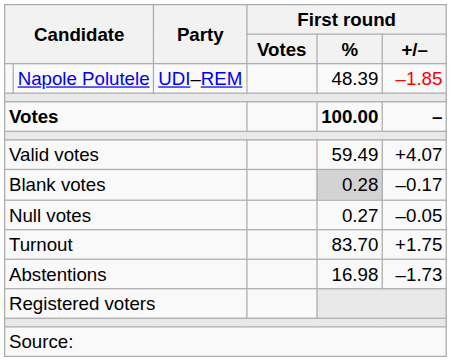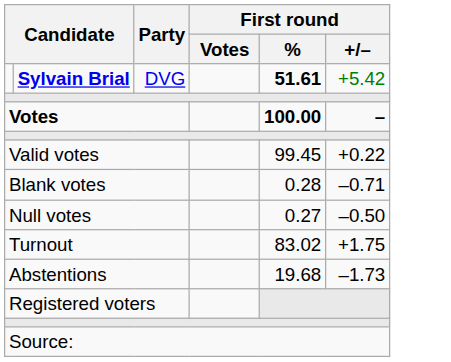+ row: (74, 79)
- row: (84, 79)
(355, 155) 59.49 -> (298, 155) 99.45
(419, 155) +4.07 -> (362, 155) +0.22
(360, 185) lightgrey background -> (303, 185) no background
(419, 185) –0.17 -> (362, 185) –0.71
(419, 215) –0.05 -> (362, 215) –0.50
(355, 244) 83.70 -> (298, 244) 83.02
(355, 274) 16.98 -> (298, 274) 19.68
